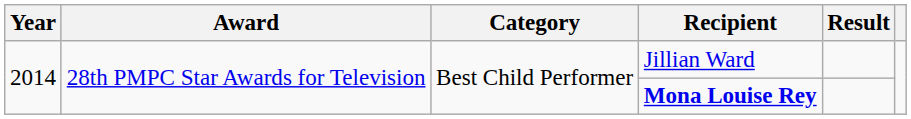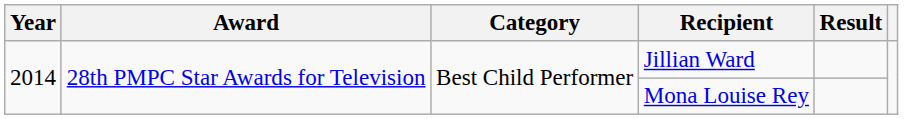(730, 95) bold -> (726, 95) normal
